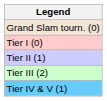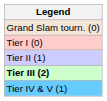(27, 73) normal -> (28, 73) bold
